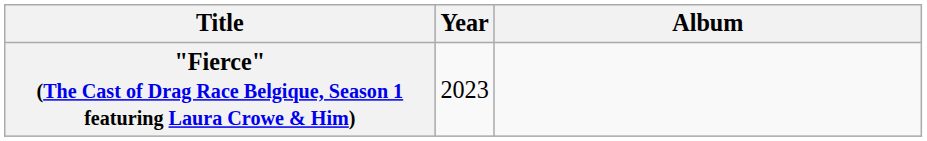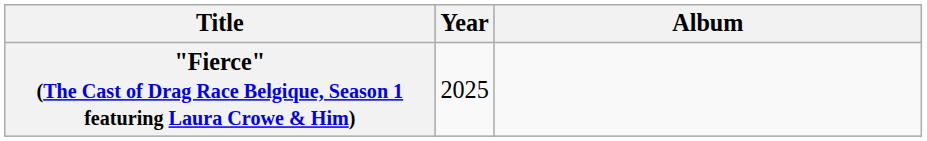(465, 89) 2023 -> (465, 89) 2025
